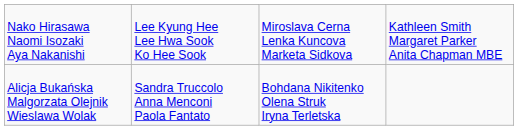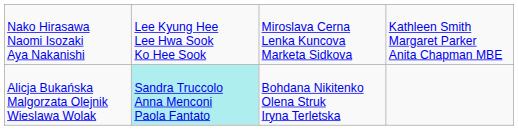(179, 101) no background -> (179, 101) paleturquoise background
